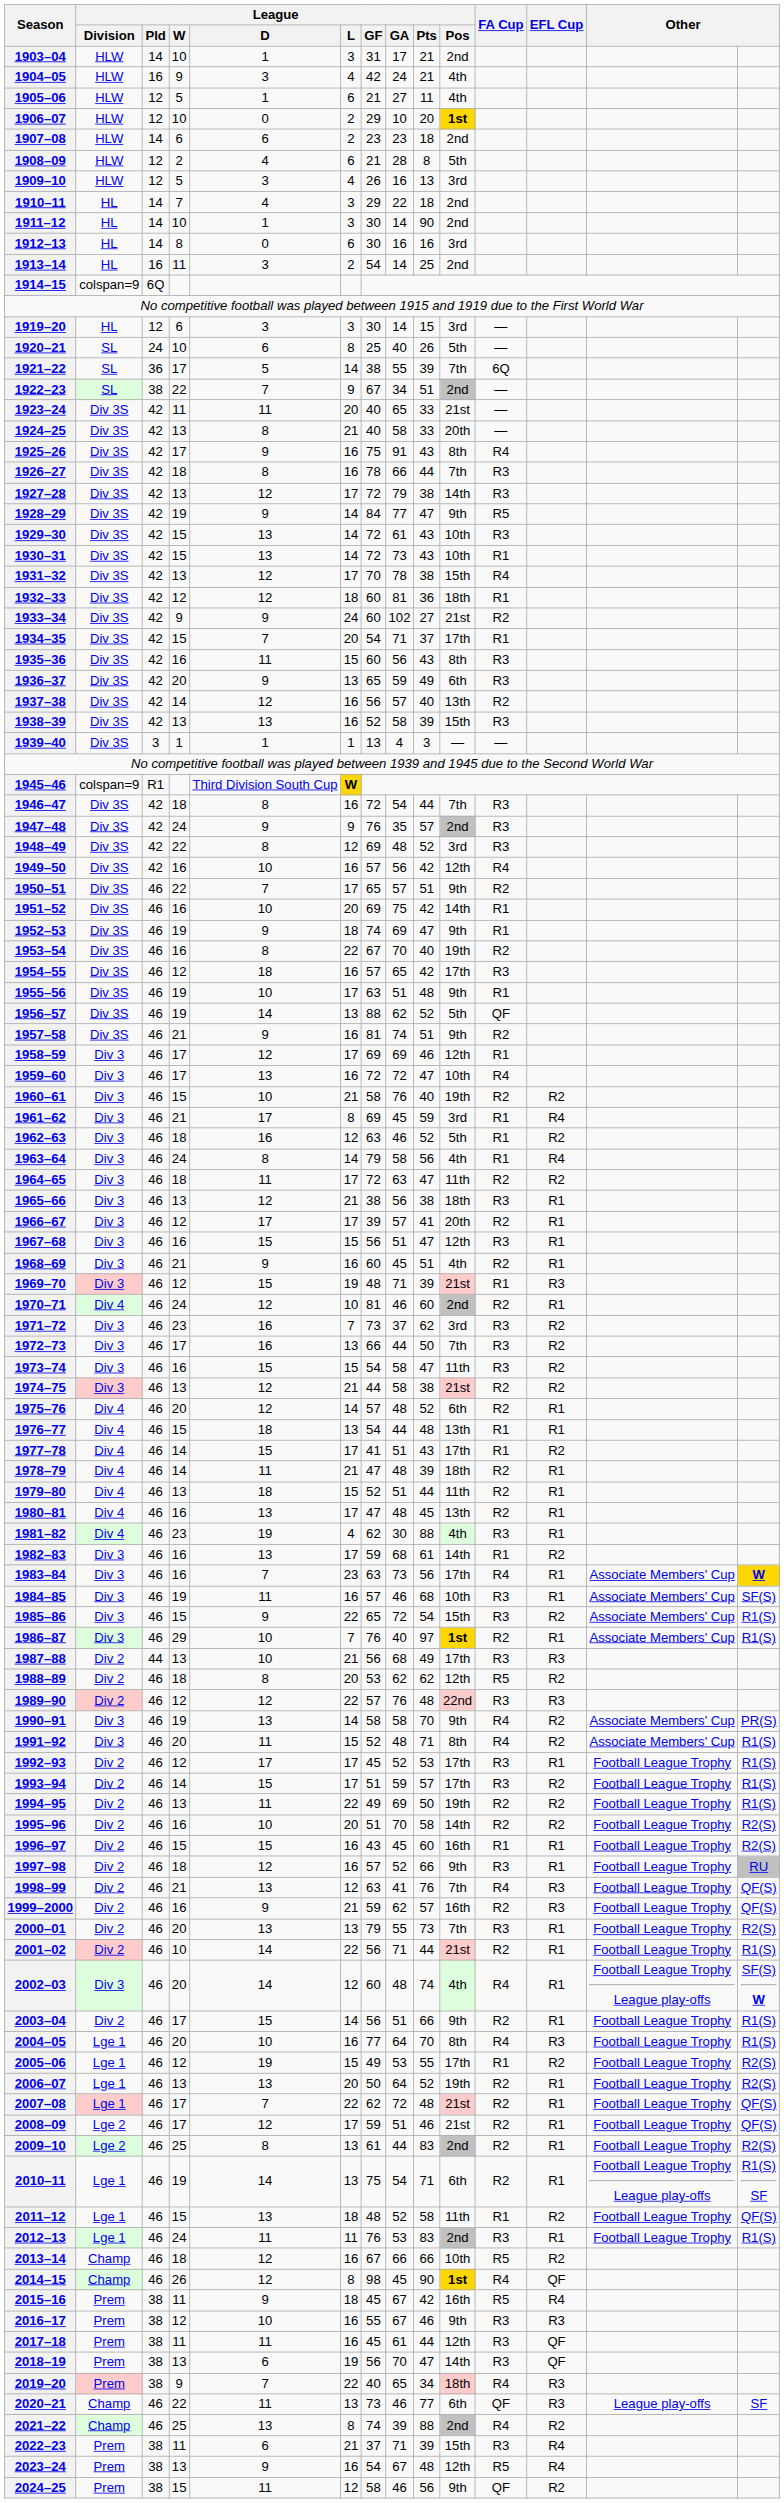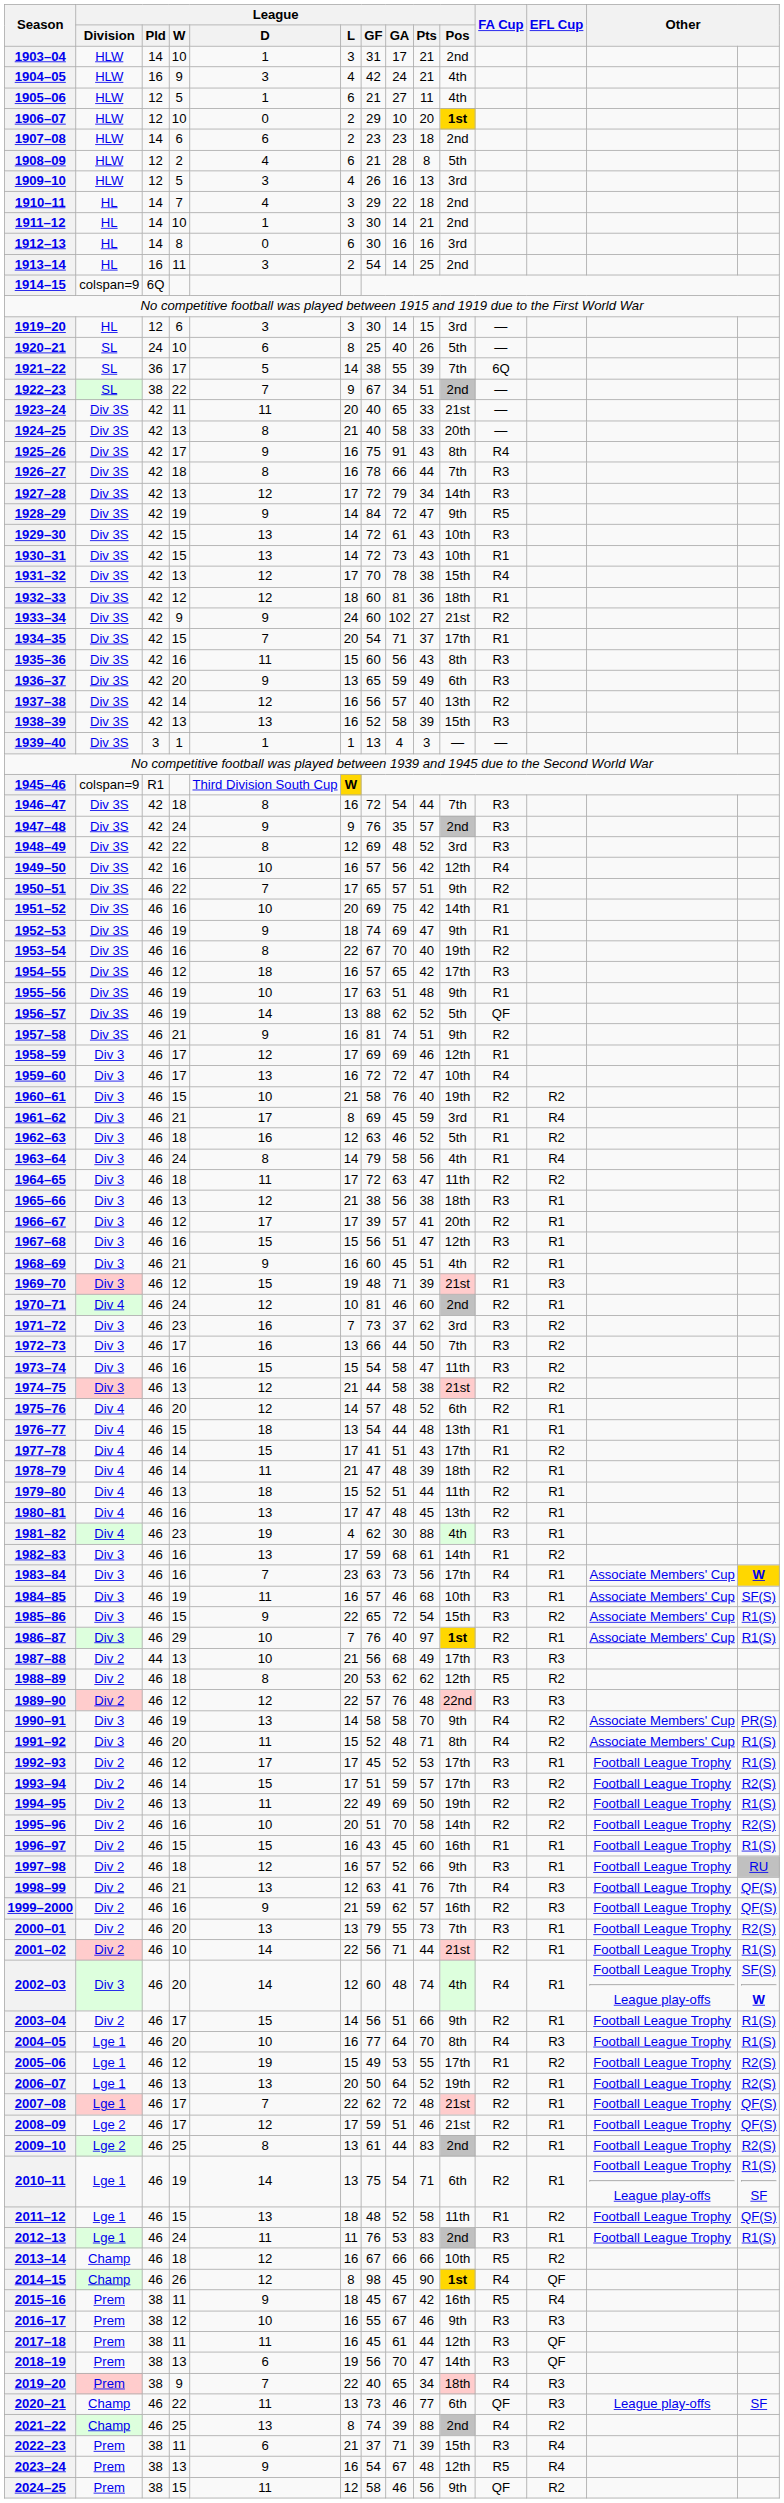(427, 222) 90 -> (427, 222) 21
(427, 493) 38 -> (427, 493) 34
(400, 514) 77 -> (400, 514) 72
(759, 1783) R1(S) -> (759, 1783) R2(S)
(759, 1845) R2(S) -> (759, 1845) R1(S)
